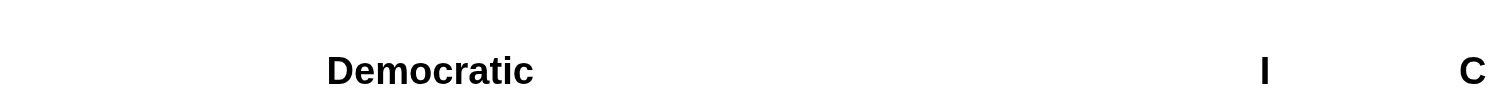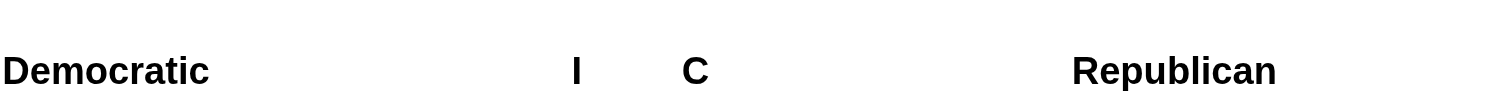+ column: (1174, 18)
